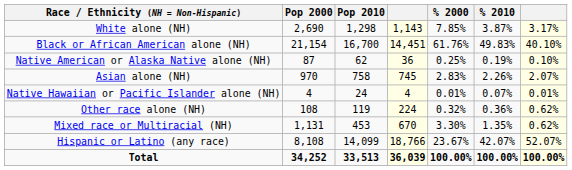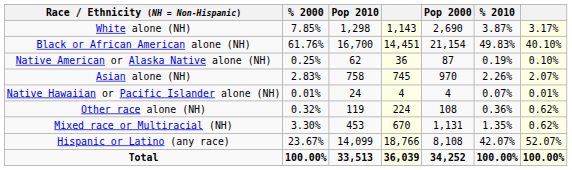columns swapped: (309, 12) <-> (451, 12)
